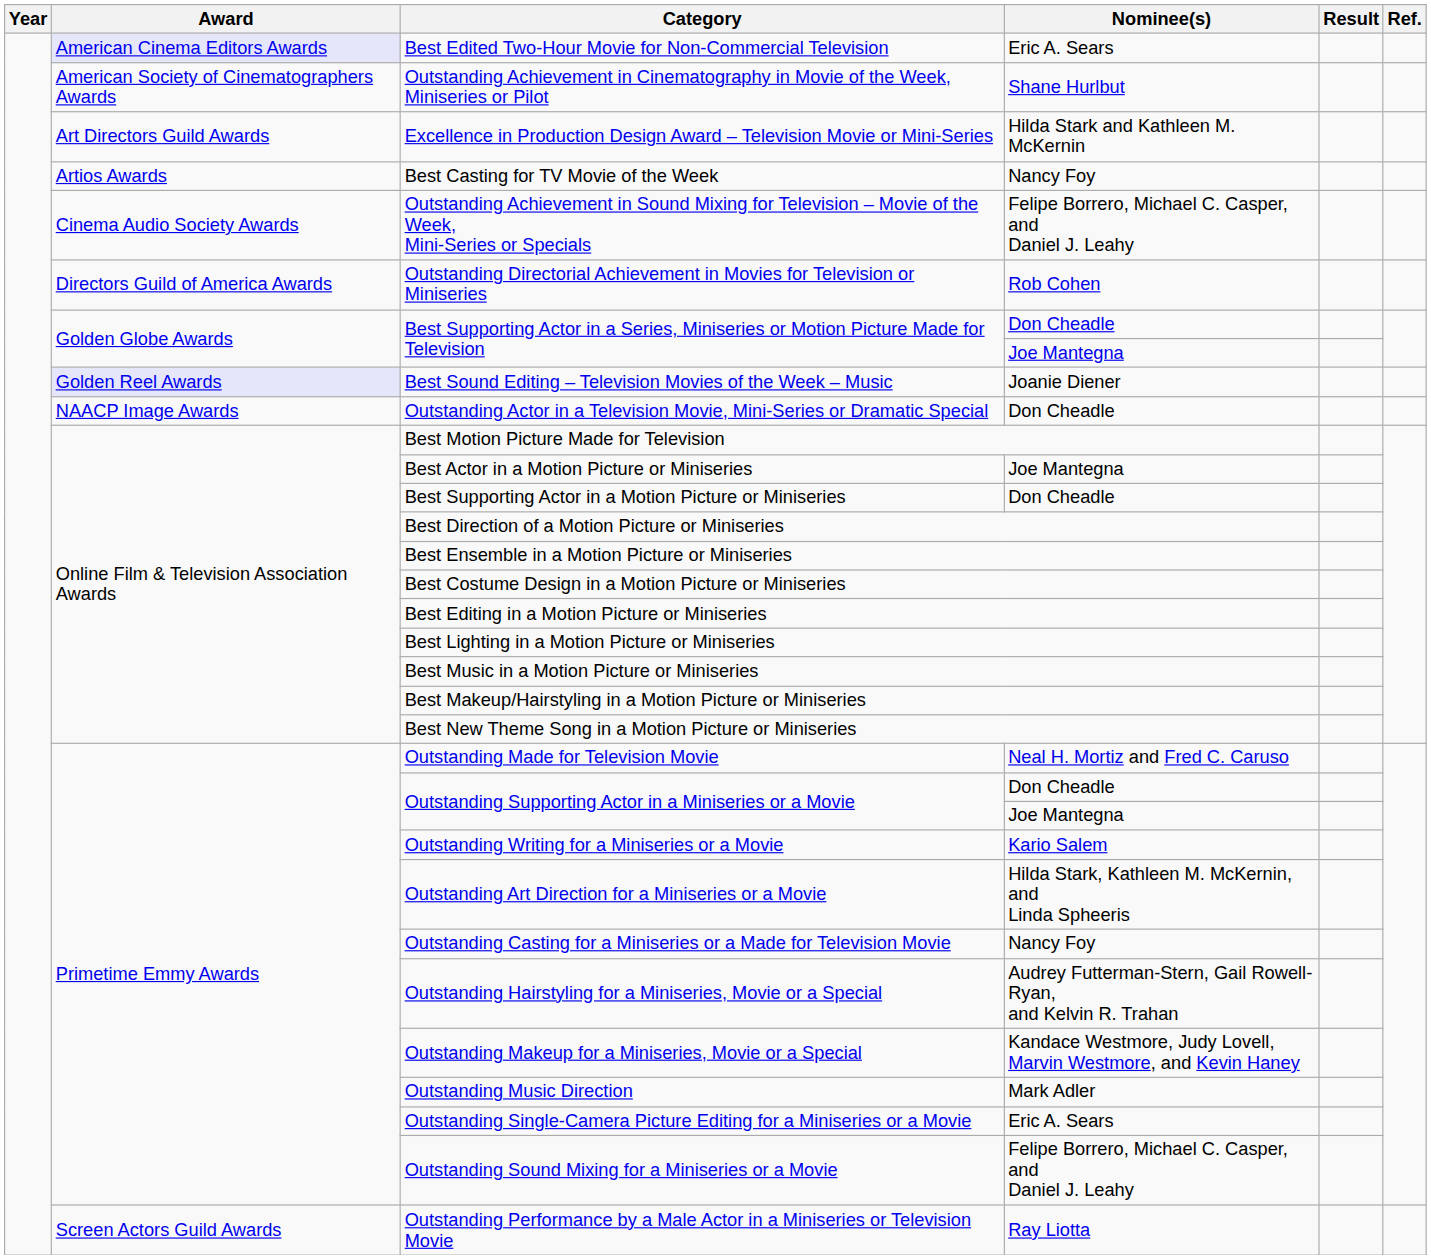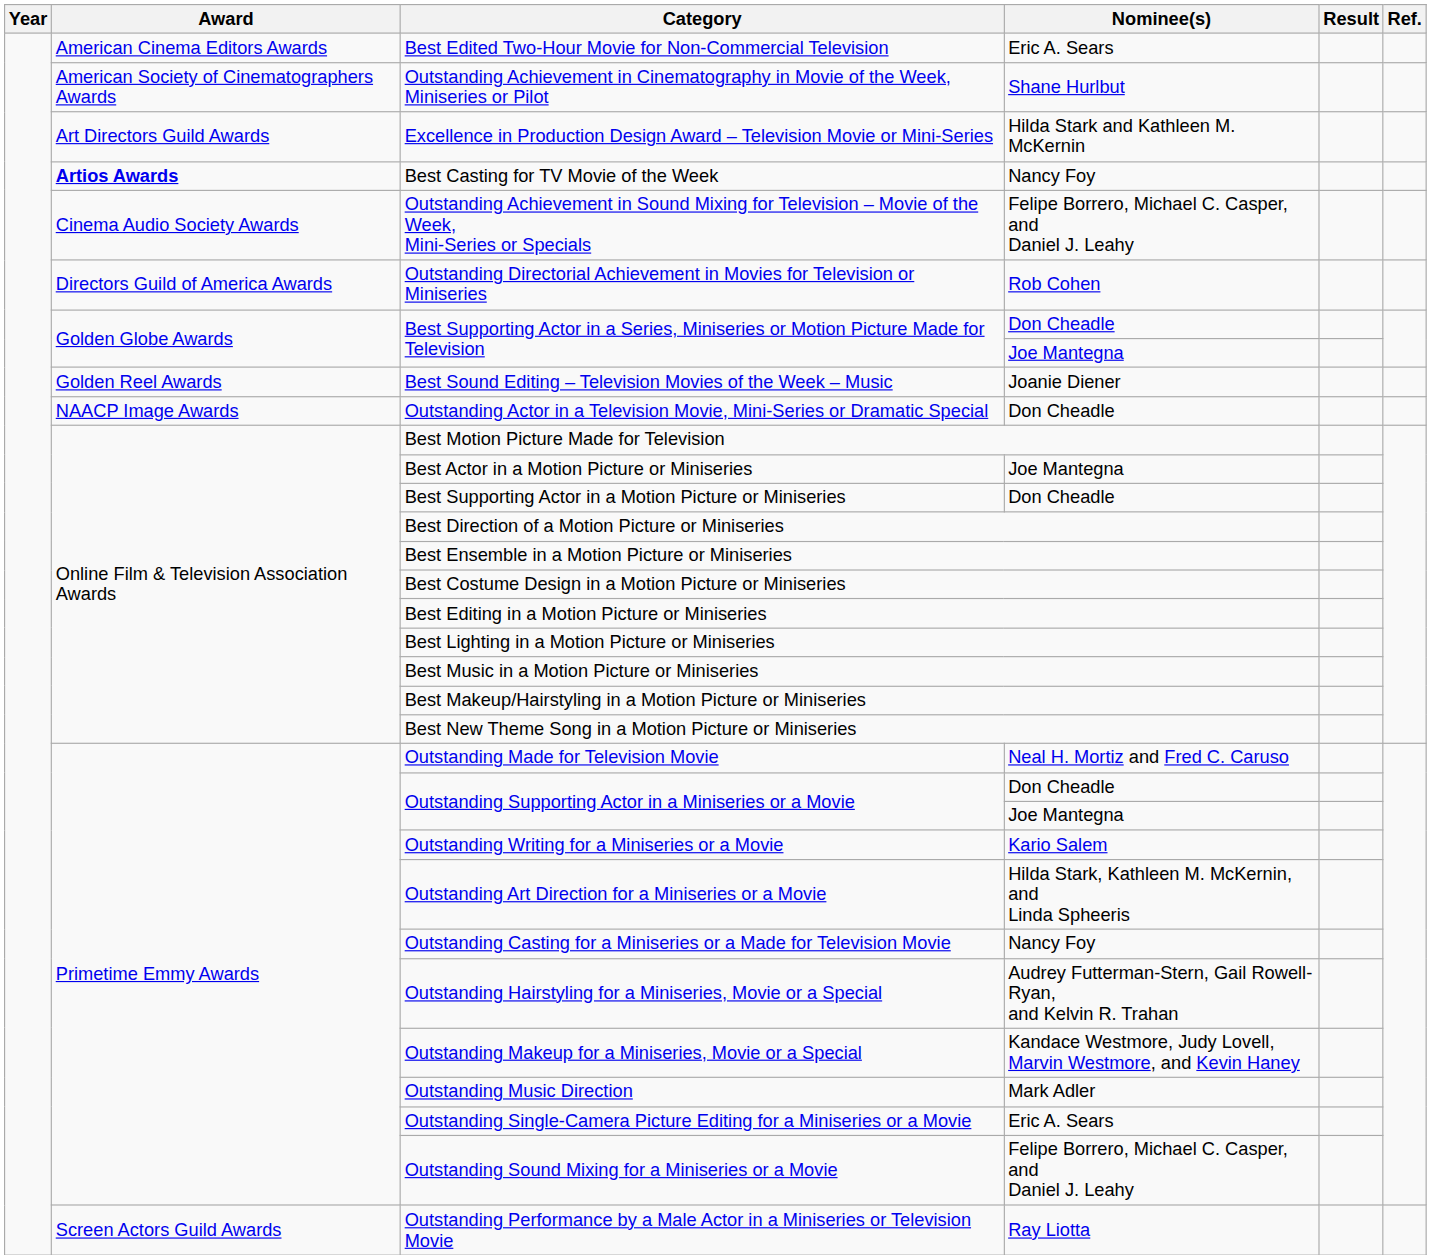(191, 47) lavender background -> (191, 47) no background
(111, 175) normal -> (117, 175) bold
(139, 381) lavender background -> (139, 381) no background
